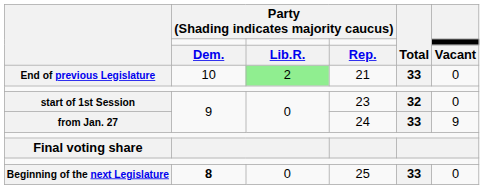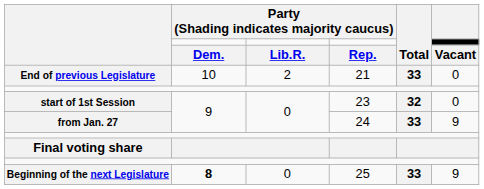(287, 75) lightgreen background -> (287, 75) no background
(455, 174) 0 -> (455, 174) 9
